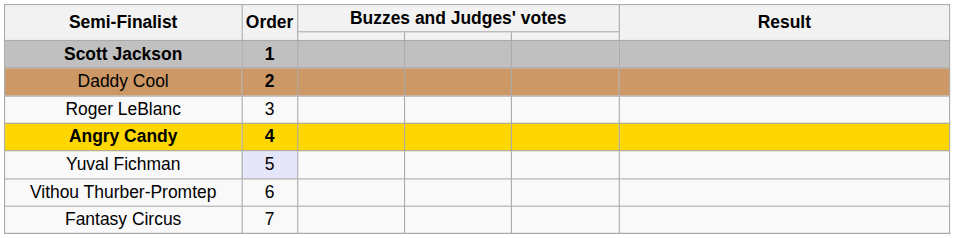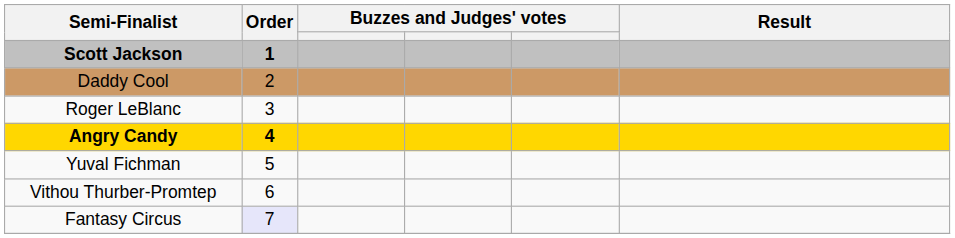(270, 81) bold -> (270, 81) normal
(270, 164) lavender background -> (270, 164) no background
(270, 219) no background -> (270, 219) lavender background
